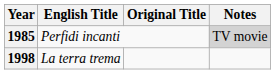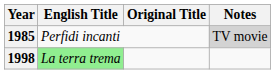(81, 58) no background -> (81, 58) lightgreen background
